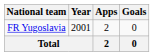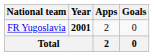(81, 28) normal -> (81, 28) bold
